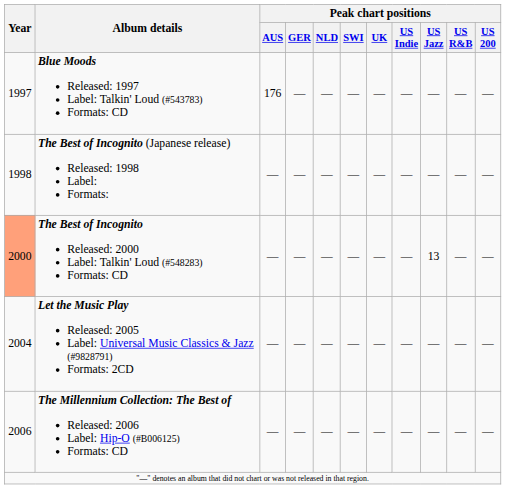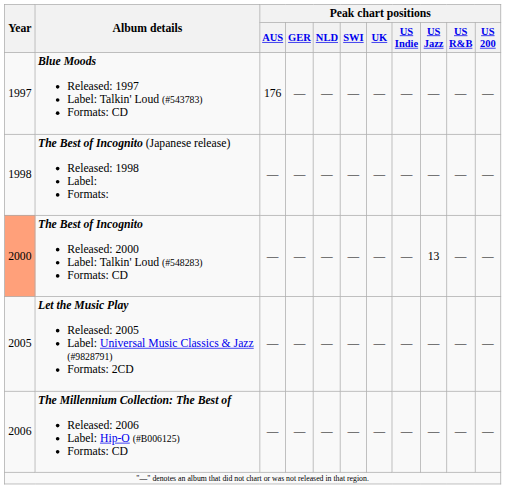(20, 343) 2004 -> (20, 343) 2005
